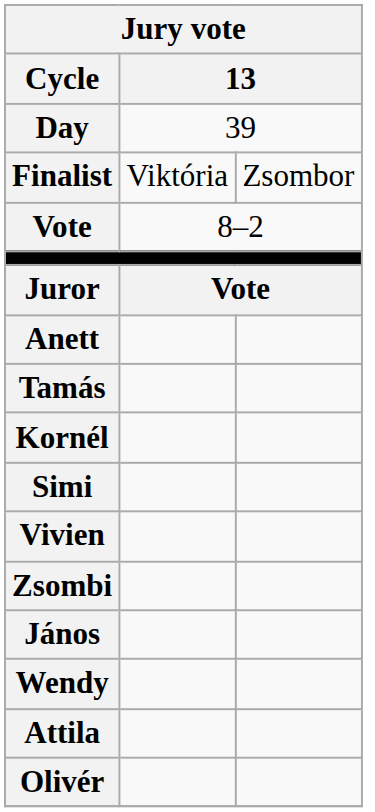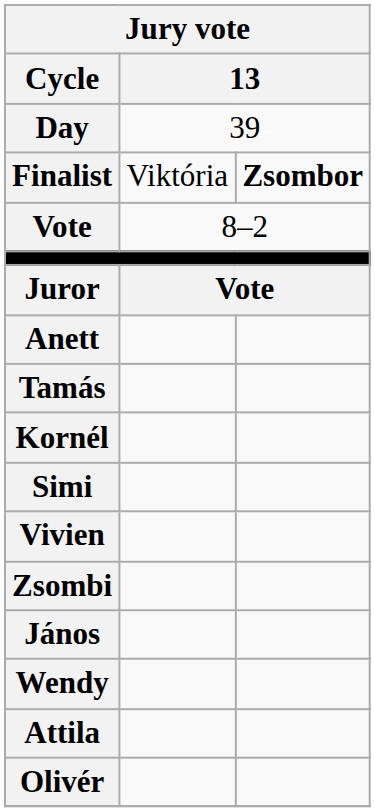(298, 176) normal -> (303, 176) bold
